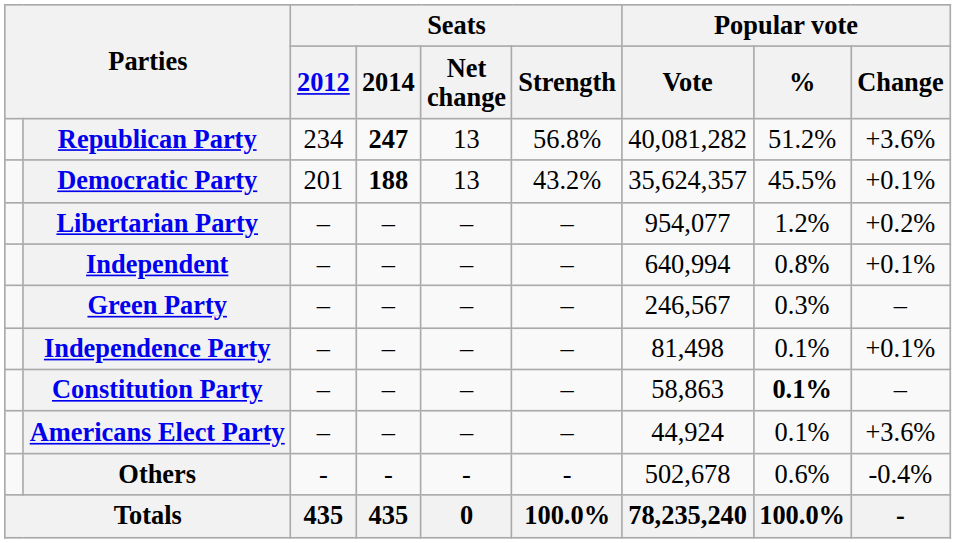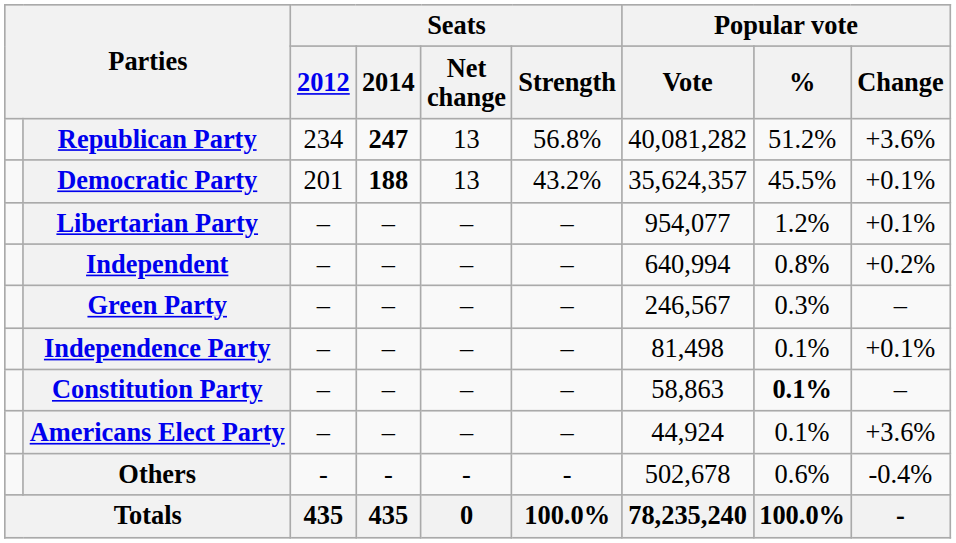(900, 222) +0.2% -> (900, 222) +0.1%
(900, 264) +0.1% -> (900, 264) +0.2%
